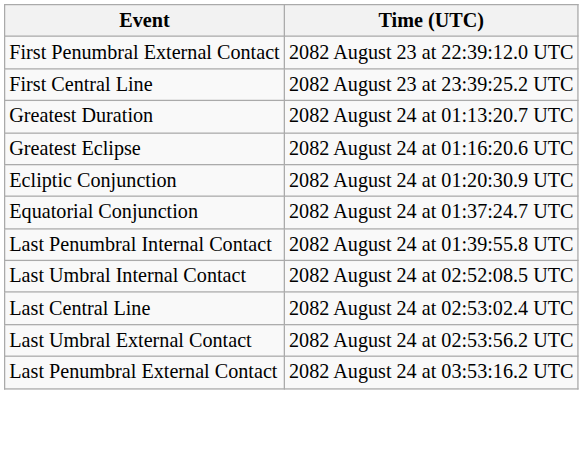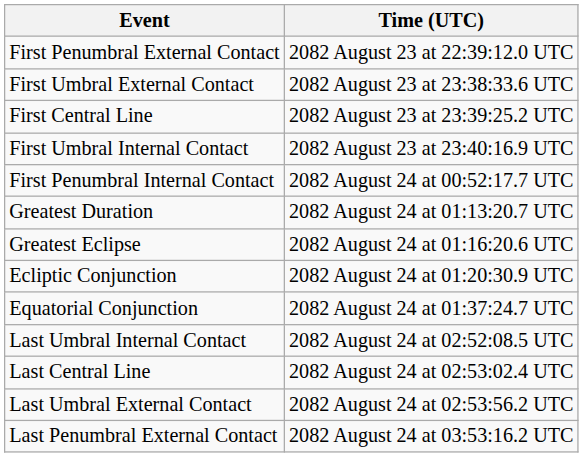+ row: (132, 84)
+ row: (129, 148)
+ row: (142, 180)
- row: (141, 244)
